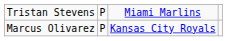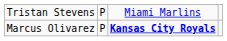(163, 28) normal -> (163, 28) bold
